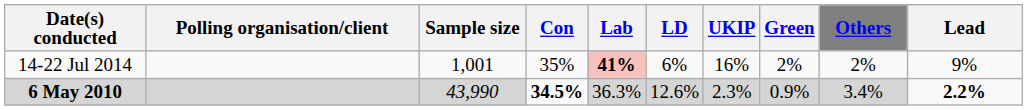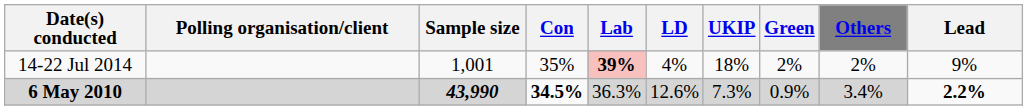(617, 65) 41% -> (617, 65) 39%
(674, 65) 6% -> (674, 65) 4%
(732, 65) 16% -> (732, 65) 18%
(472, 92) normal -> (472, 92) bold
(732, 92) 2.3% -> (732, 92) 7.3%
